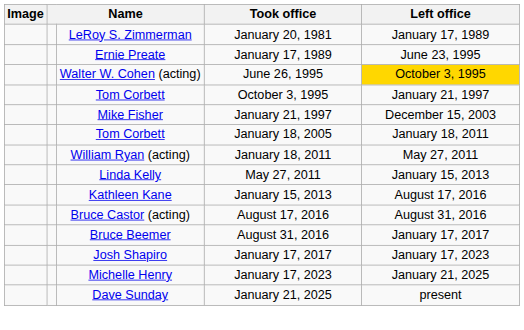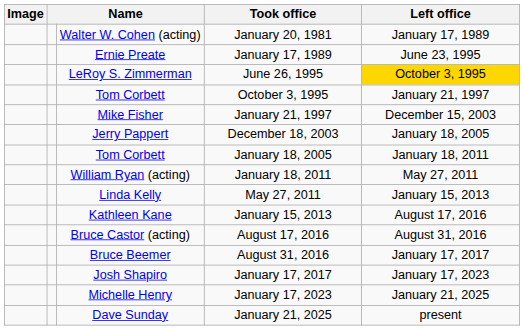(130, 34) LeRoy S. Zimmerman -> (130, 34) Walter W. Cohen (acting)
(130, 74) Walter W. Cohen (acting) -> (130, 74) LeRoy S. Zimmerman
+ row: (283, 134)
